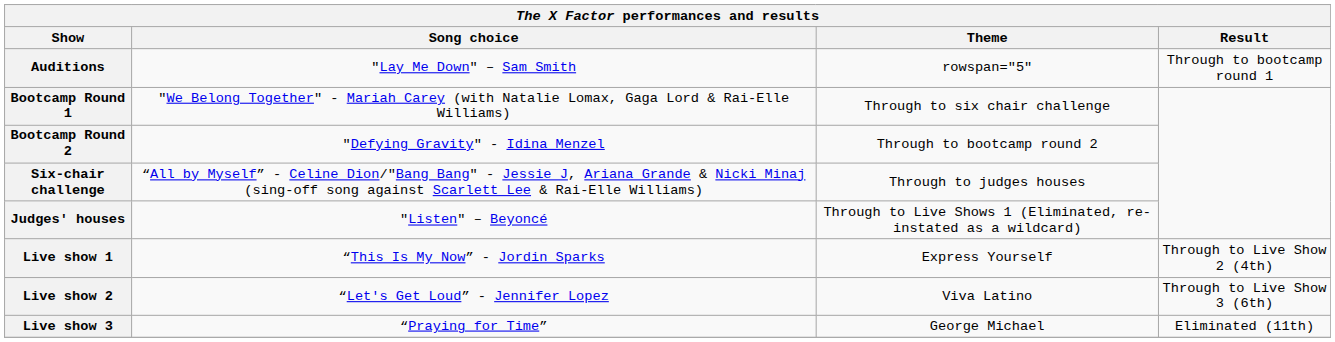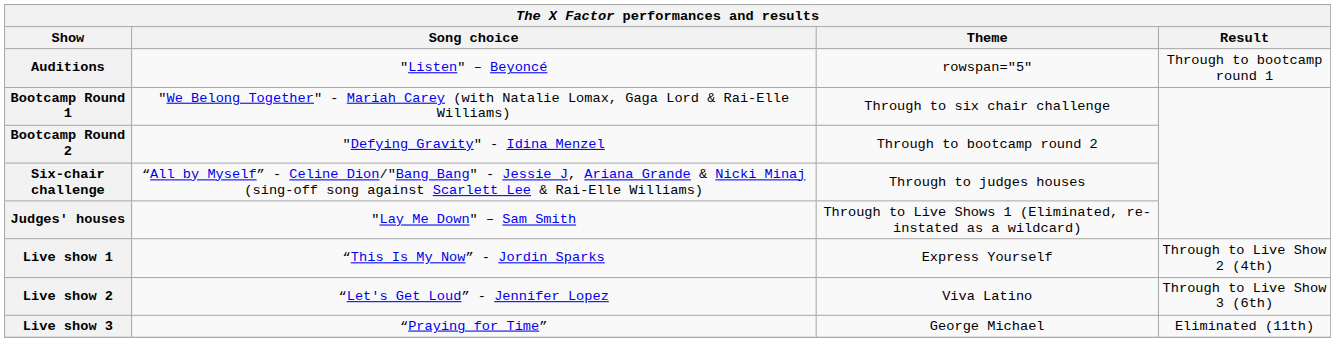(474, 68) "Lay Me Down" – Sam Smith -> (474, 68) "Listen" – Beyoncé
(474, 220) "Listen" – Beyoncé -> (474, 220) "Lay Me Down" – Sam Smith
